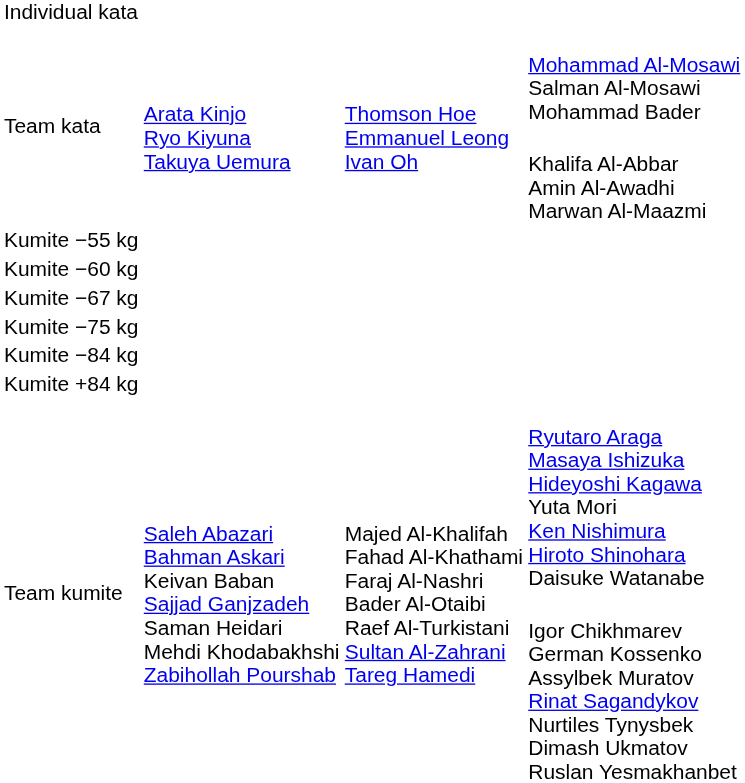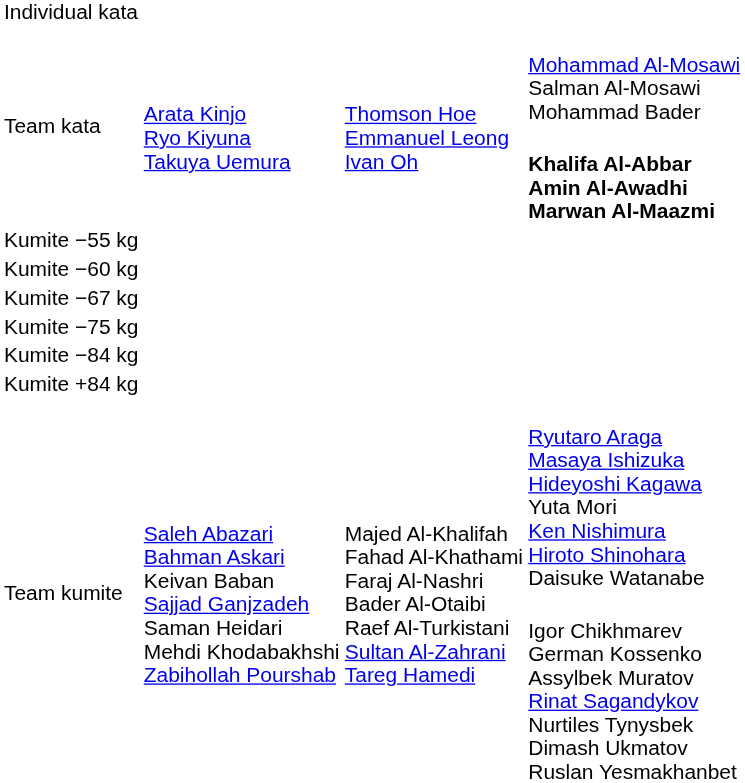(617, 188) normal -> (622, 188) bold
